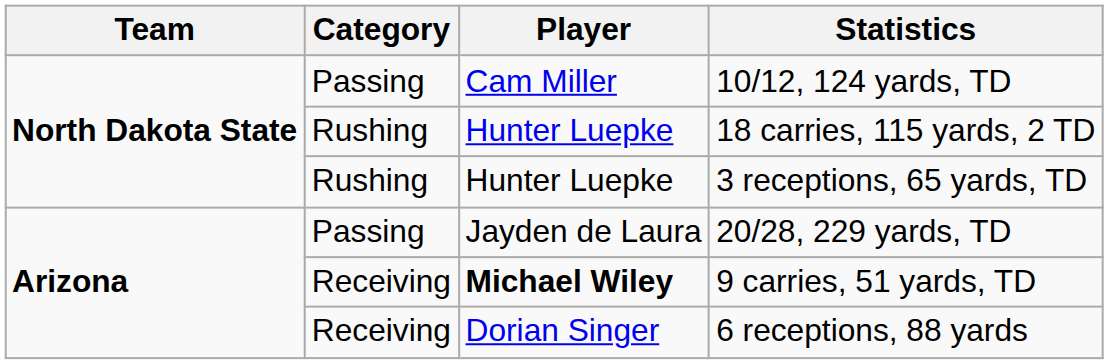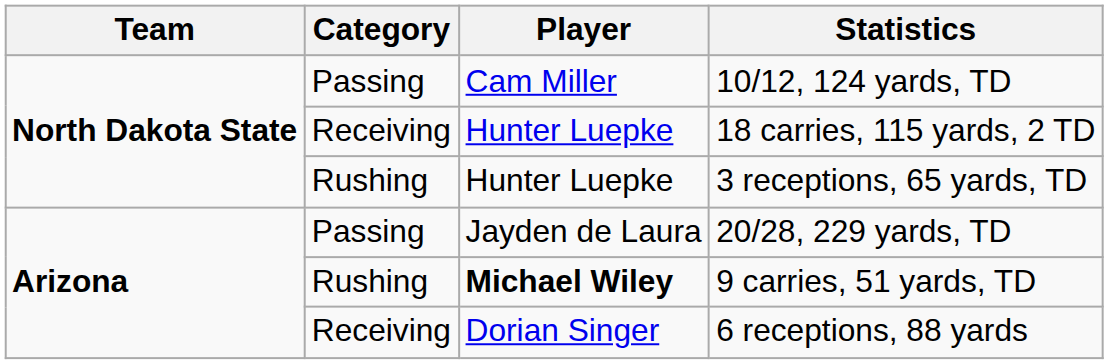(370, 130) Rushing -> (381, 130) Receiving
(381, 281) Receiving -> (370, 281) Rushing
